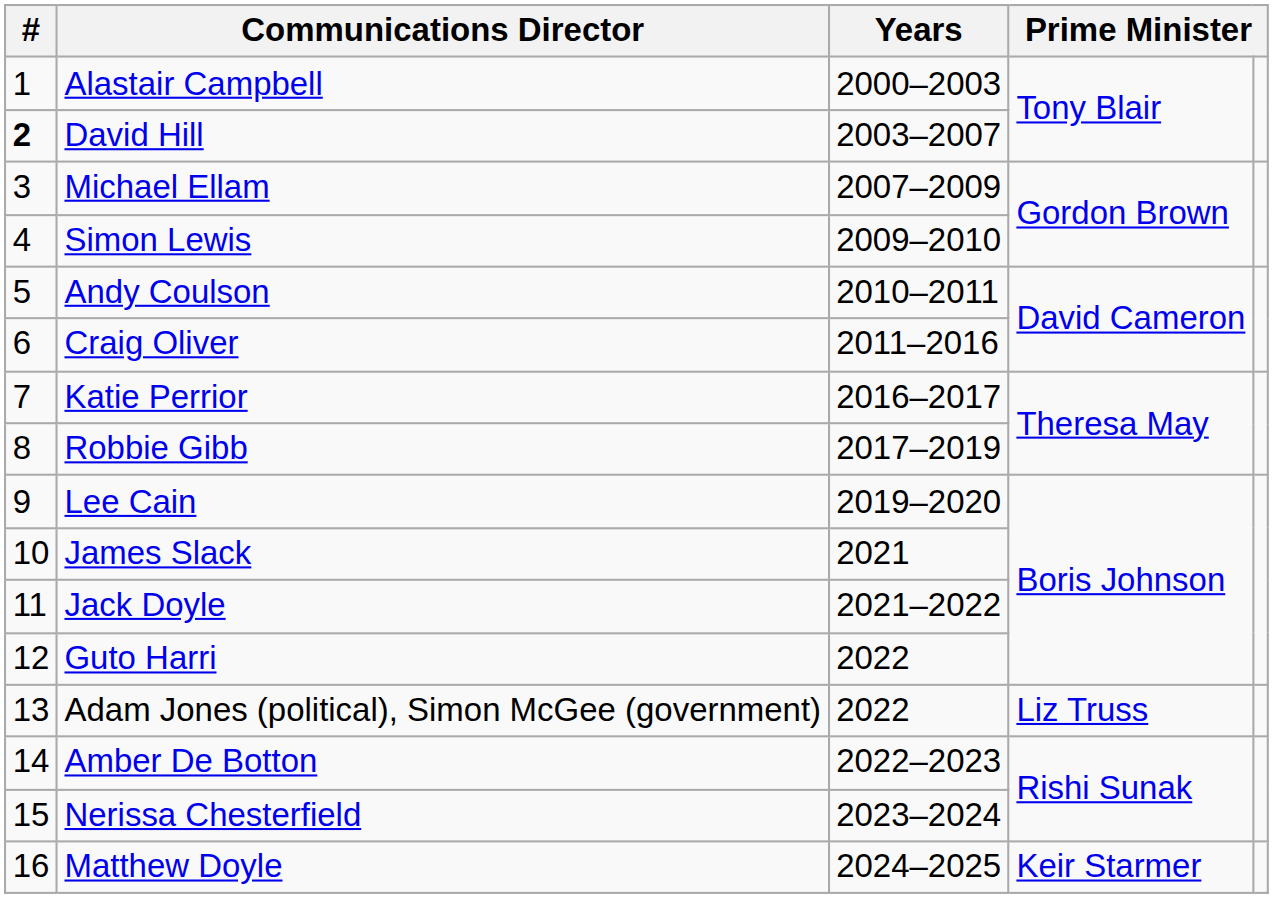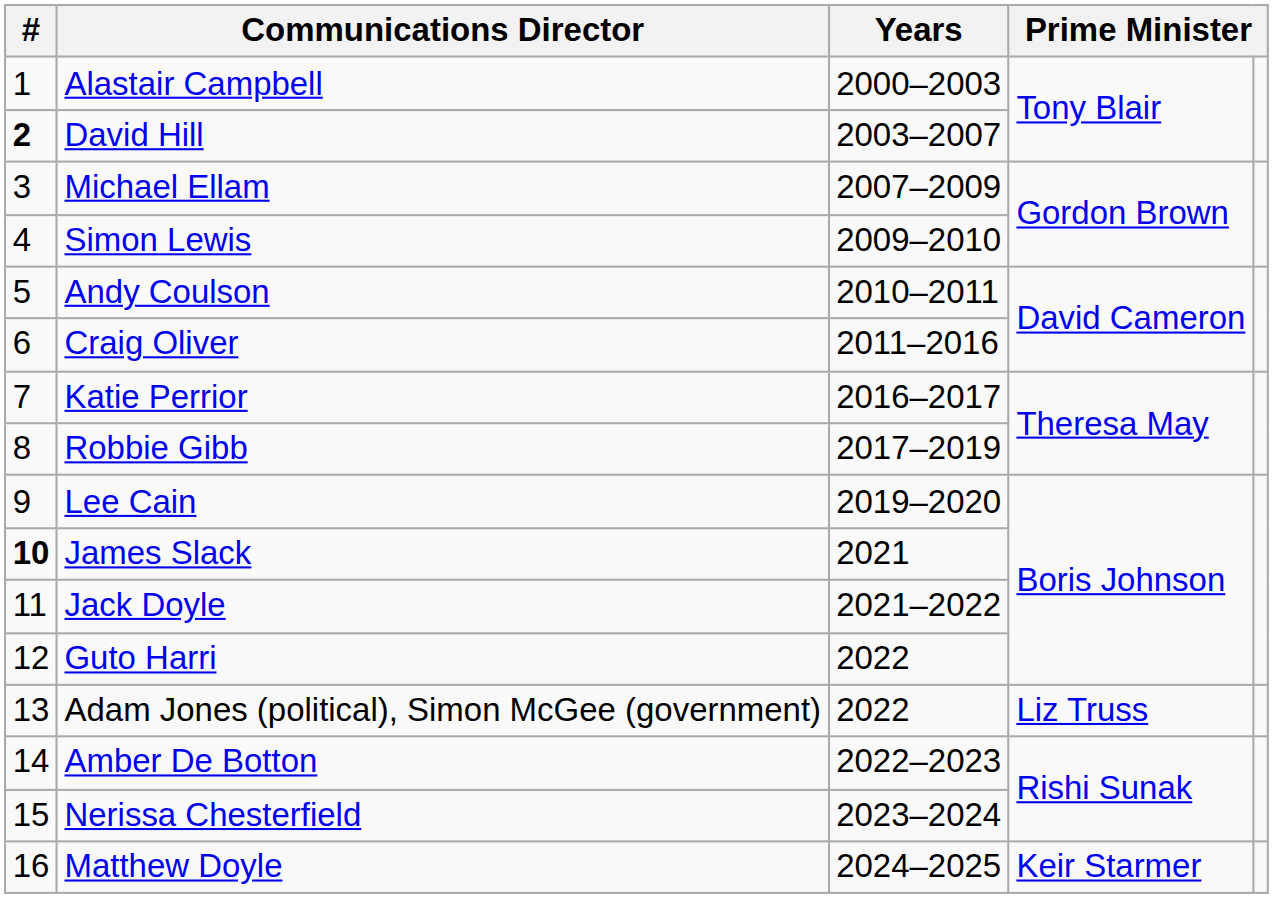(31, 553) normal -> (31, 553) bold
